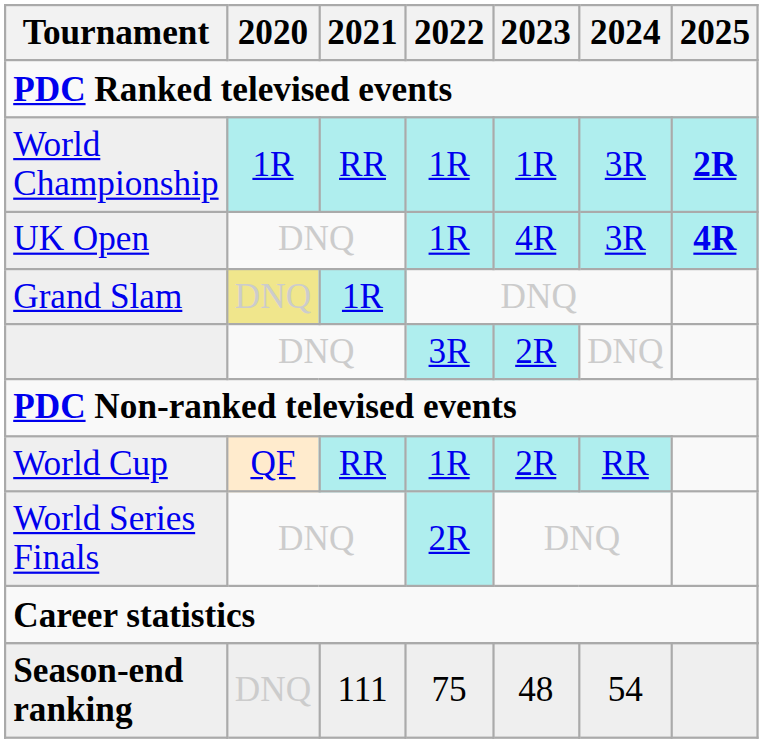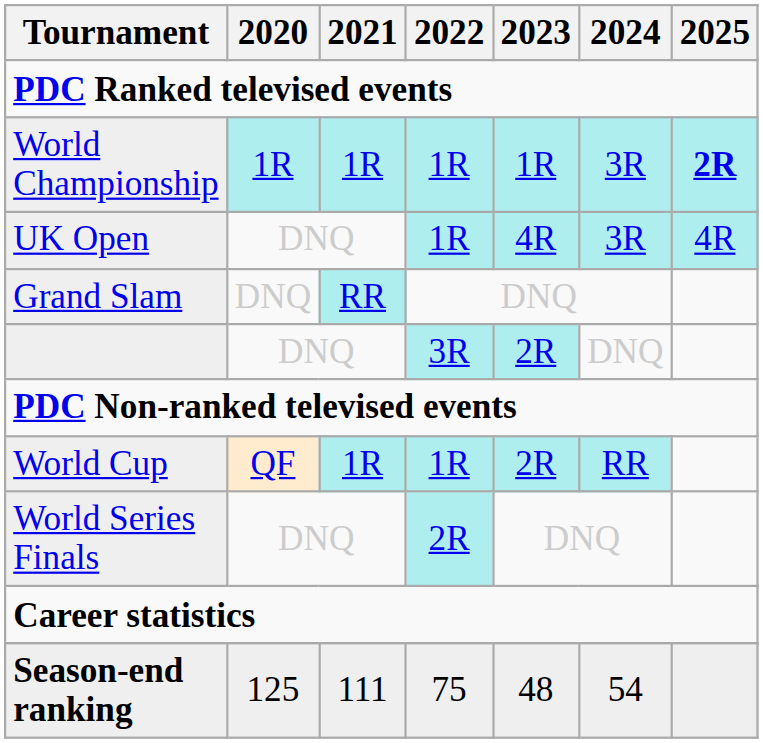(362, 163) RR -> (362, 163) 1R
(715, 239) bold -> (715, 239) normal
(273, 295) khaki background -> (273, 295) no background
(362, 295) 1R -> (362, 295) RR
(362, 462) RR -> (362, 462) 1R
(273, 689) DNQ -> (273, 689) 125
